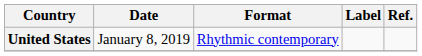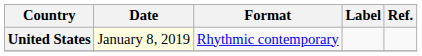(144, 39) no background -> (144, 39) lightyellow background
